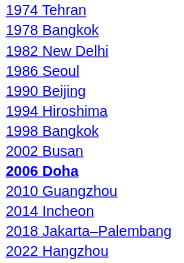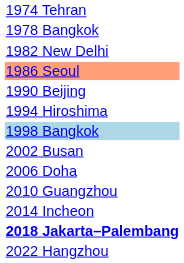(43, 71) no background -> (43, 71) lightsalmon background
(52, 131) no background -> (52, 131) lightblue background
(42, 171) bold -> (41, 171) normal
(89, 231) normal -> (92, 231) bold
